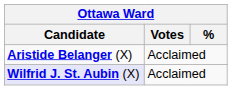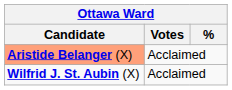(70, 54) no background -> (70, 54) lightsalmon background
(73, 74) lavender background -> (73, 74) no background
